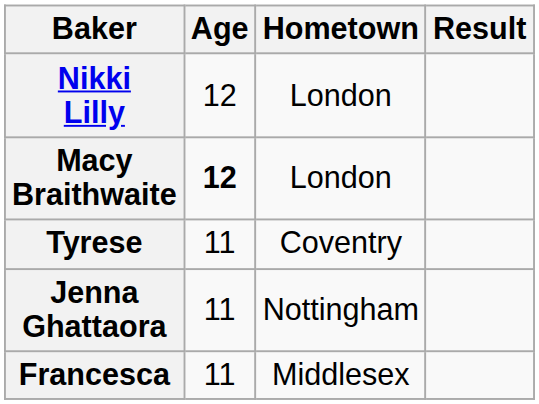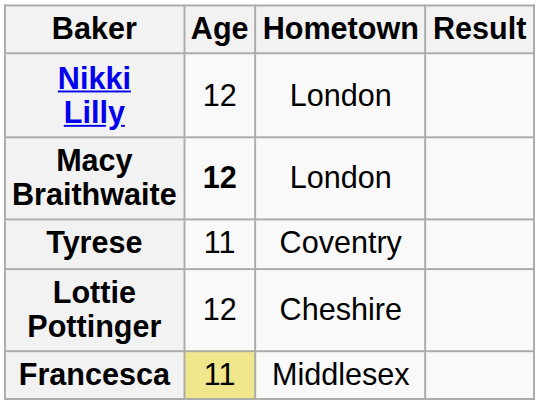- row: (94, 309)
+ row: (94, 309)
(220, 374) no background -> (220, 374) khaki background
